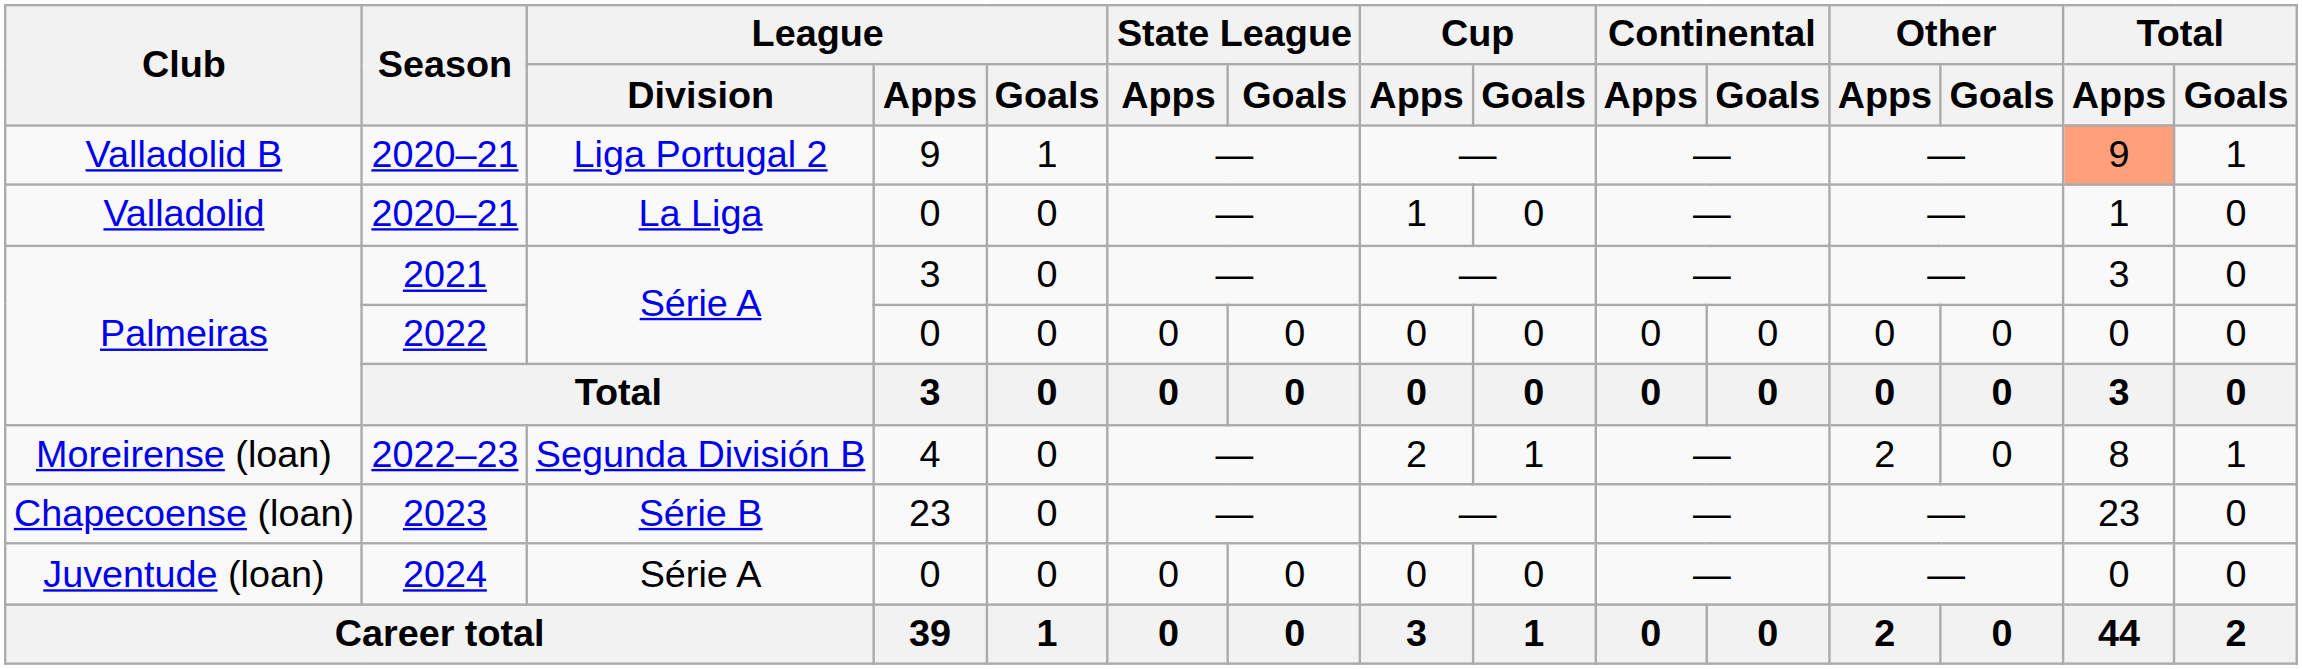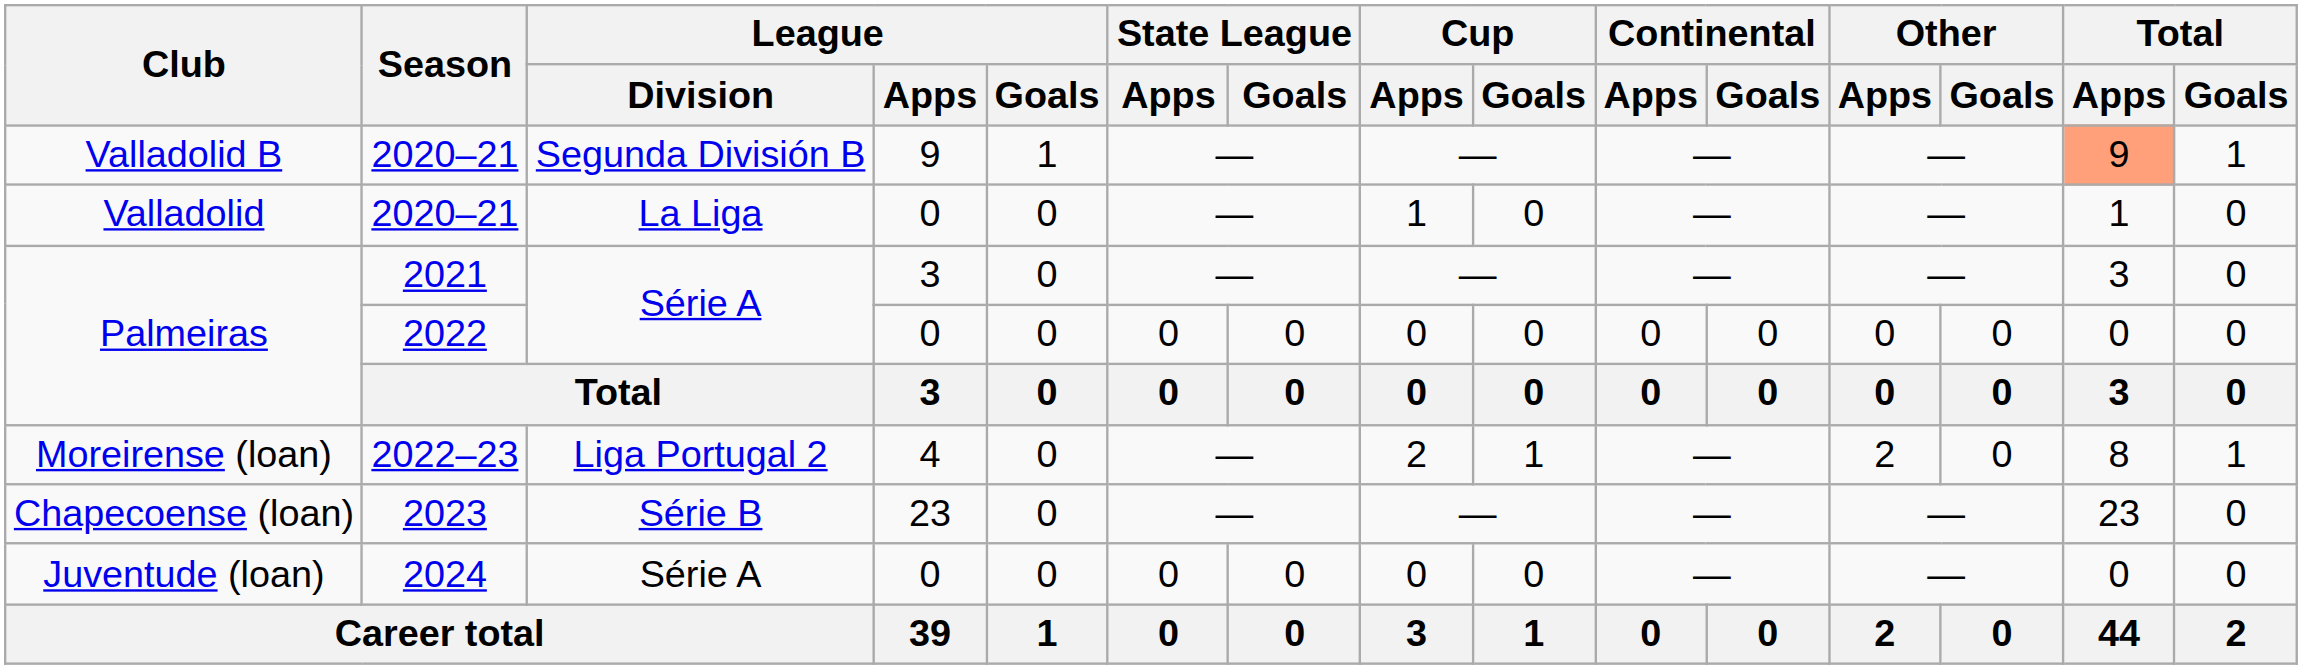(701, 154) Liga Portugal 2 -> (701, 154) Segunda División B
(701, 453) Segunda División B -> (701, 453) Liga Portugal 2
